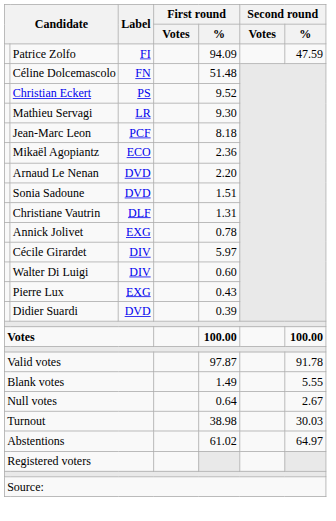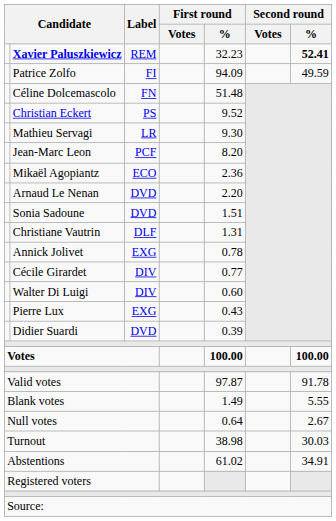+ row: (67, 54)
(310, 54) 47.59 -> (315, 73) 49.59
(226, 133) 8.18 -> (232, 153) 8.20
(226, 252) 5.97 -> (232, 271) 0.77
(310, 441) 64.97 -> (315, 461) 34.91
